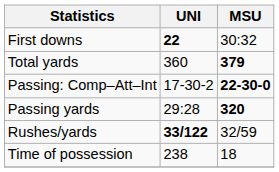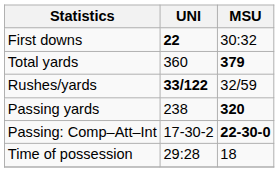rows swapped: (52, 132) <-> (82, 85)
(182, 108) 29:28 -> (176, 108) 238
(176, 155) 238 -> (182, 155) 29:28
